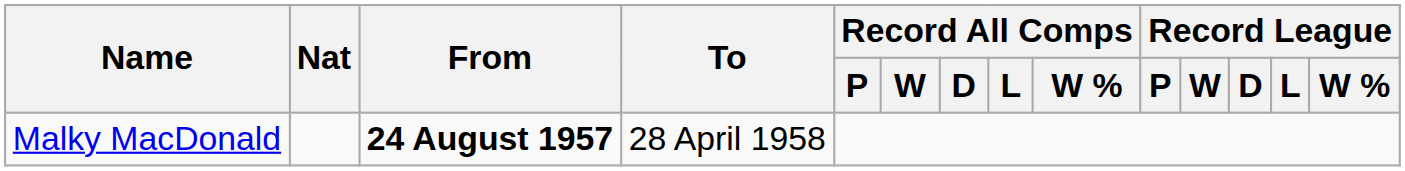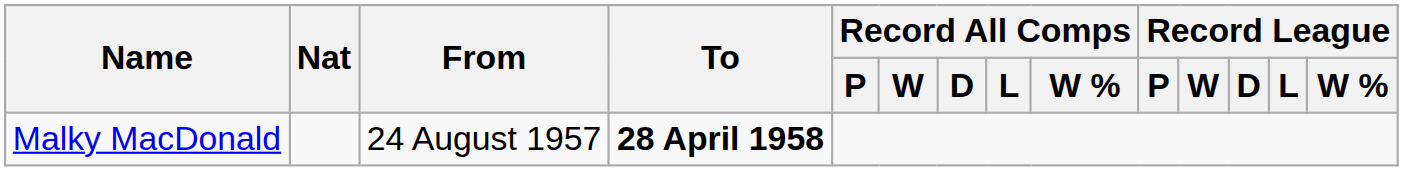(490, 138) bold -> (484, 138) normal
(727, 138) normal -> (720, 138) bold
